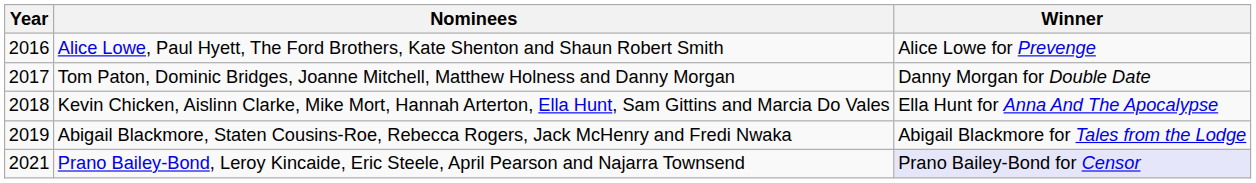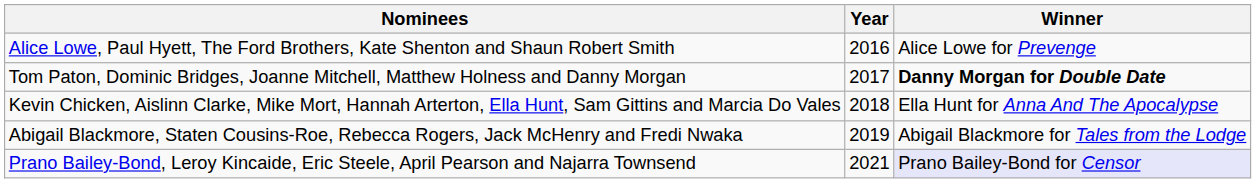columns swapped: (29, 18) <-> (474, 18)
(1024, 76) normal -> (1032, 76) bold
